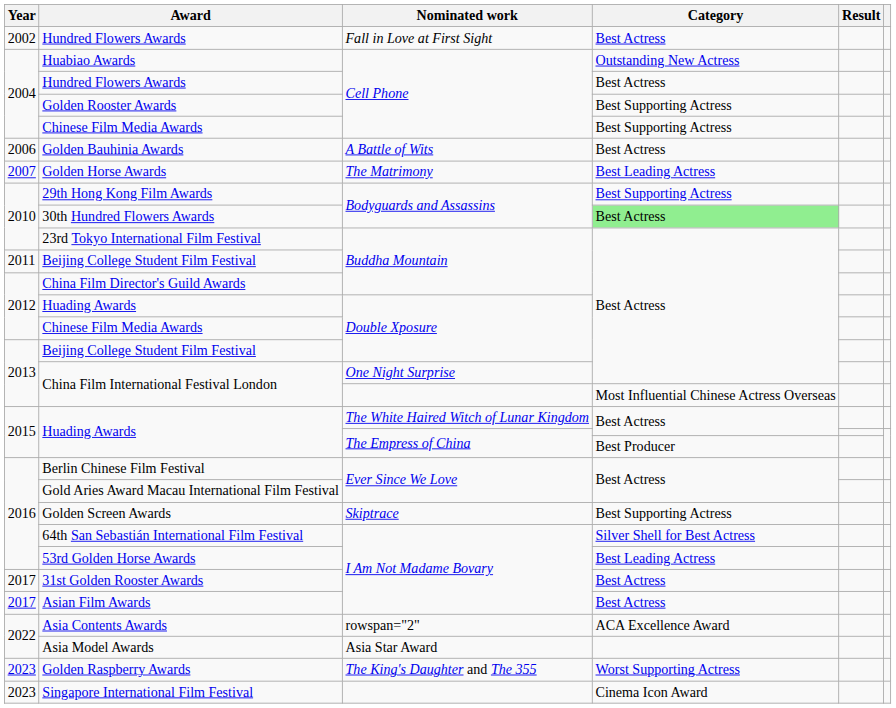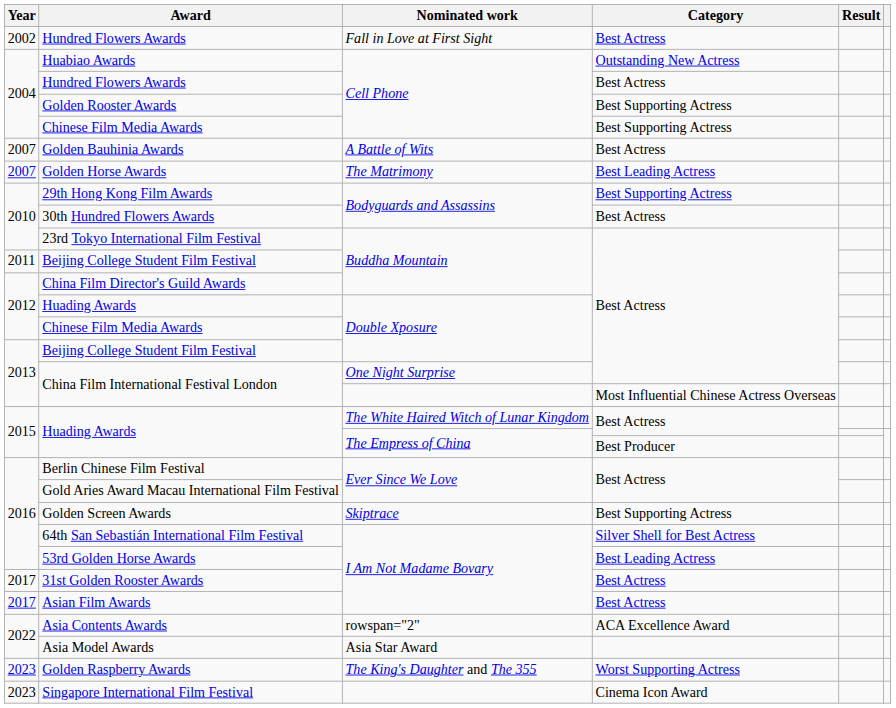(22, 149) 2006 -> (22, 149) 2007
(631, 216) lightgreen background -> (631, 216) no background
